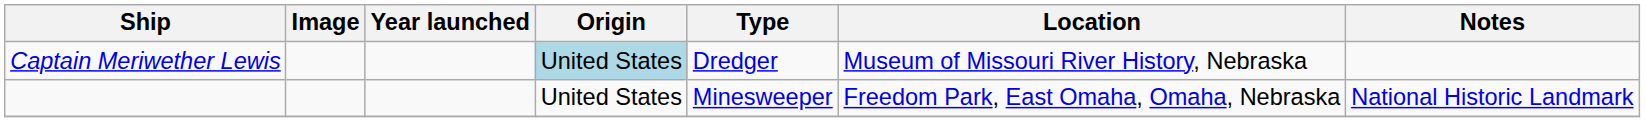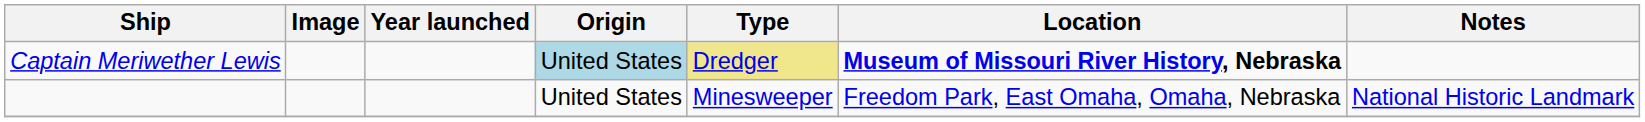(735, 60) no background -> (735, 60) khaki background
(1075, 60) normal -> (1092, 60) bold
